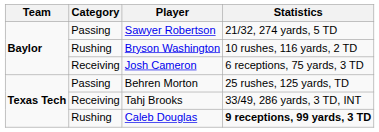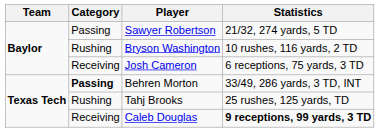(91, 83) normal -> (92, 83) bold
(287, 83) 25 rushes, 125 yards, TD -> (293, 83) 33/49, 286 yards, 3 TD, INT
(95, 100) Receiving -> (91, 100) Rushing
(293, 100) 33/49, 286 yards, 3 TD, INT -> (287, 100) 25 rushes, 125 yards, TD
(91, 118) Rushing -> (95, 118) Receiving
